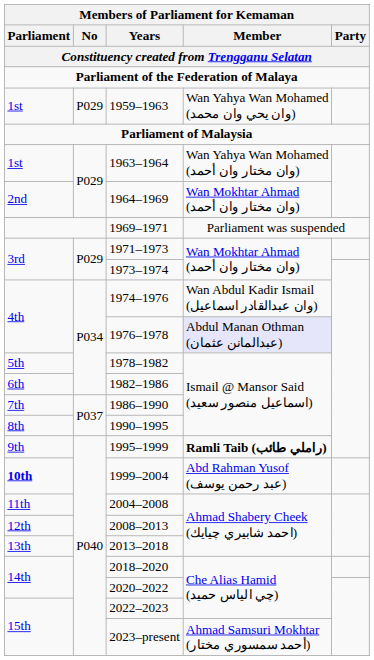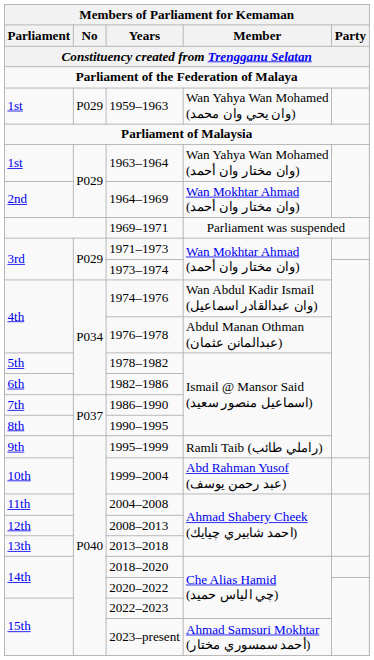(245, 334) lavender background -> (245, 334) no background
(256, 447) bold -> (254, 447) normal
(20, 475) bold -> (19, 475) normal
